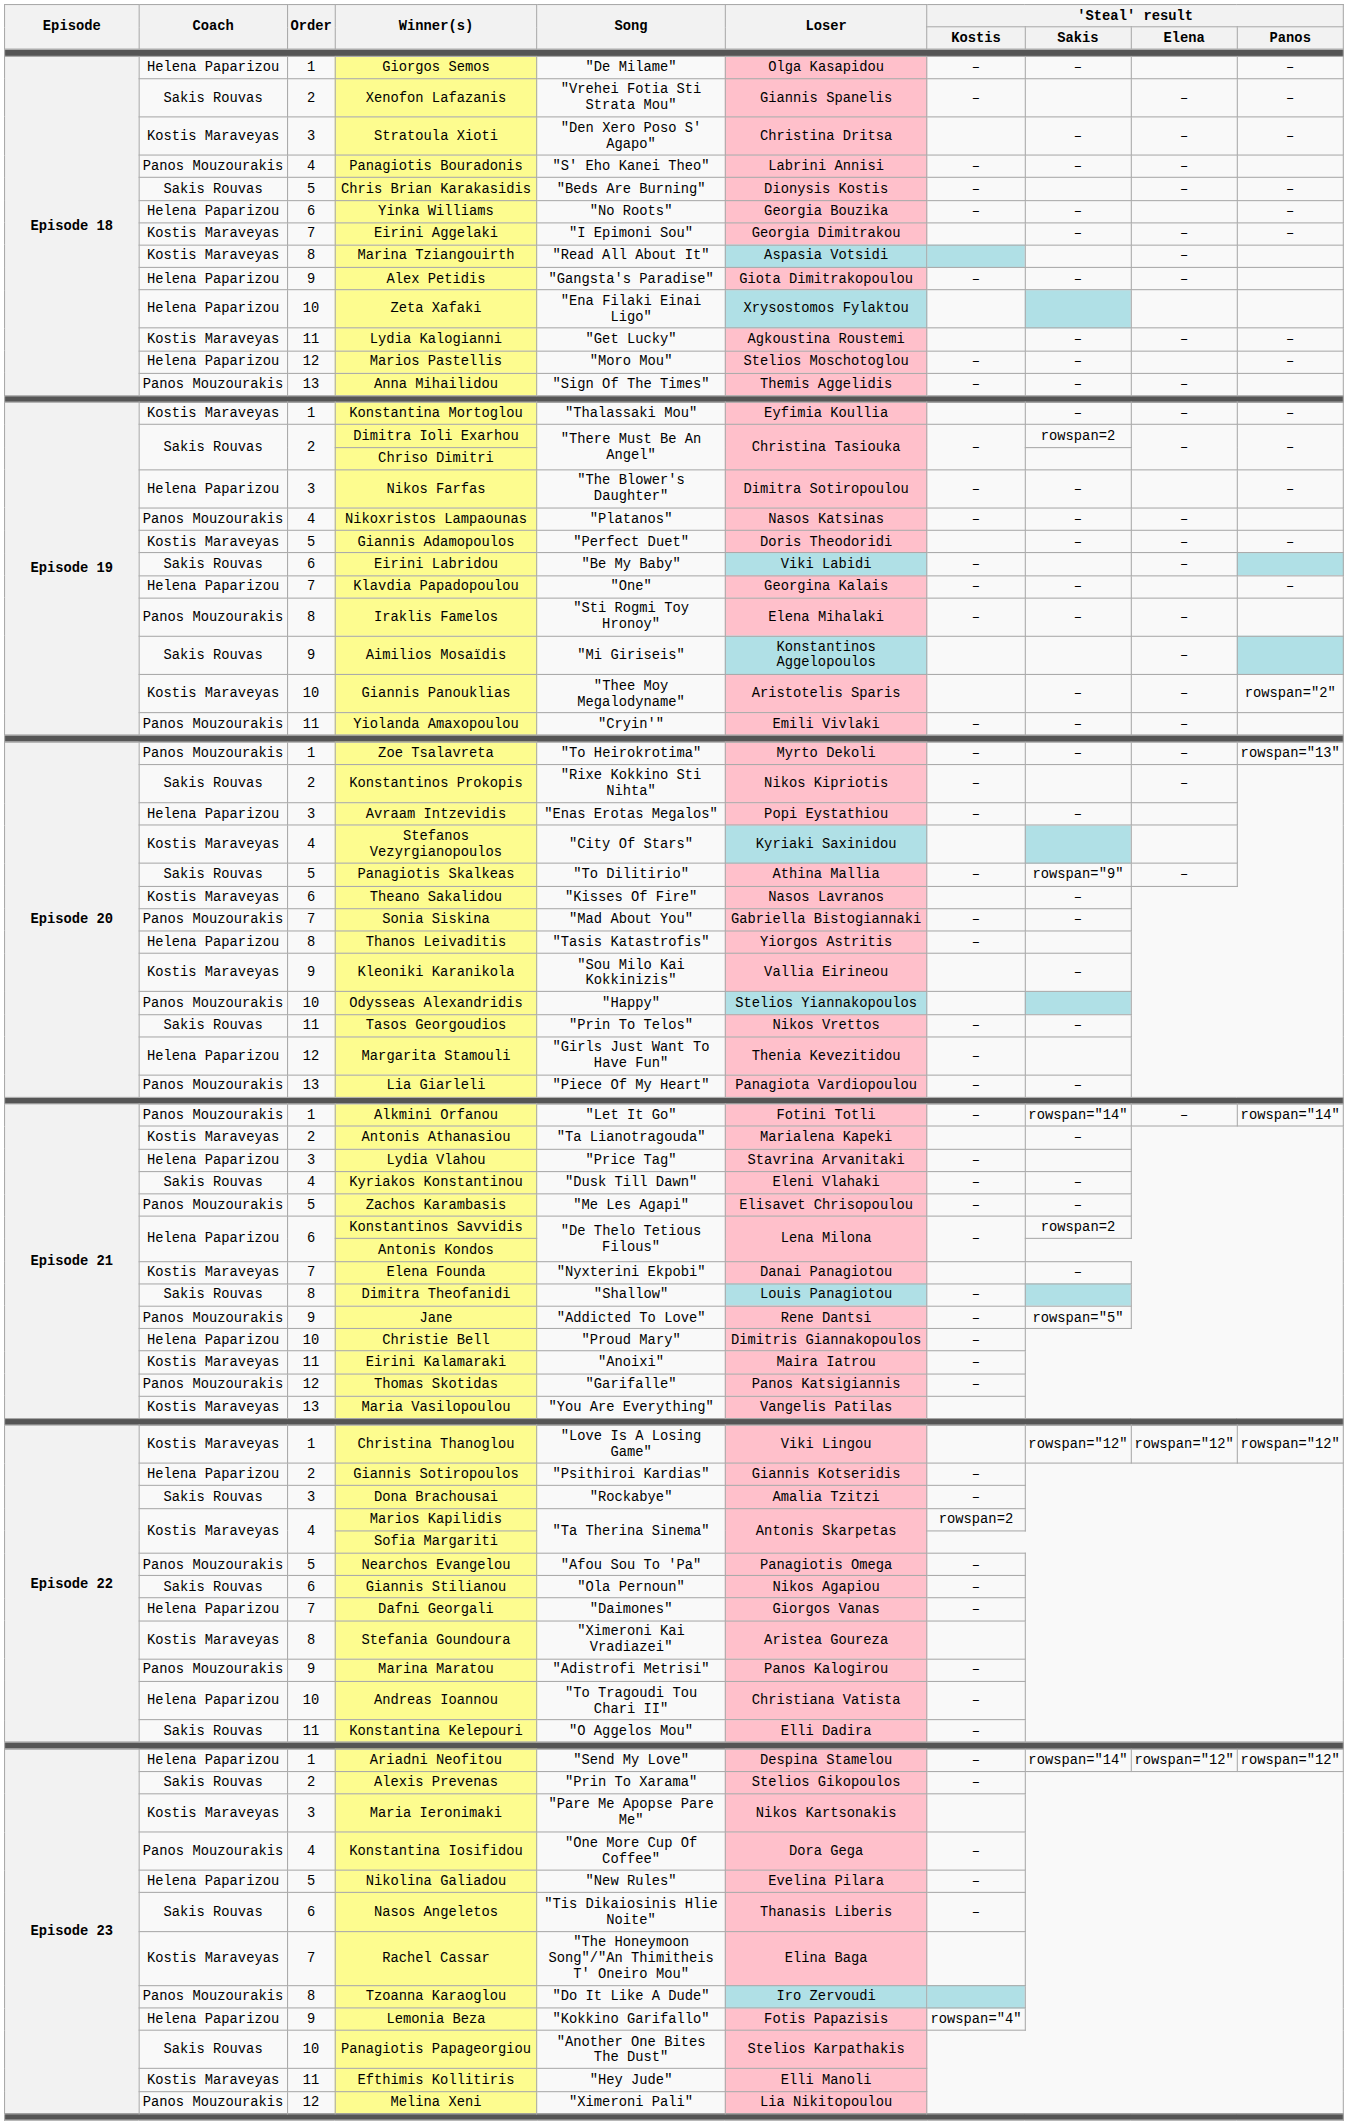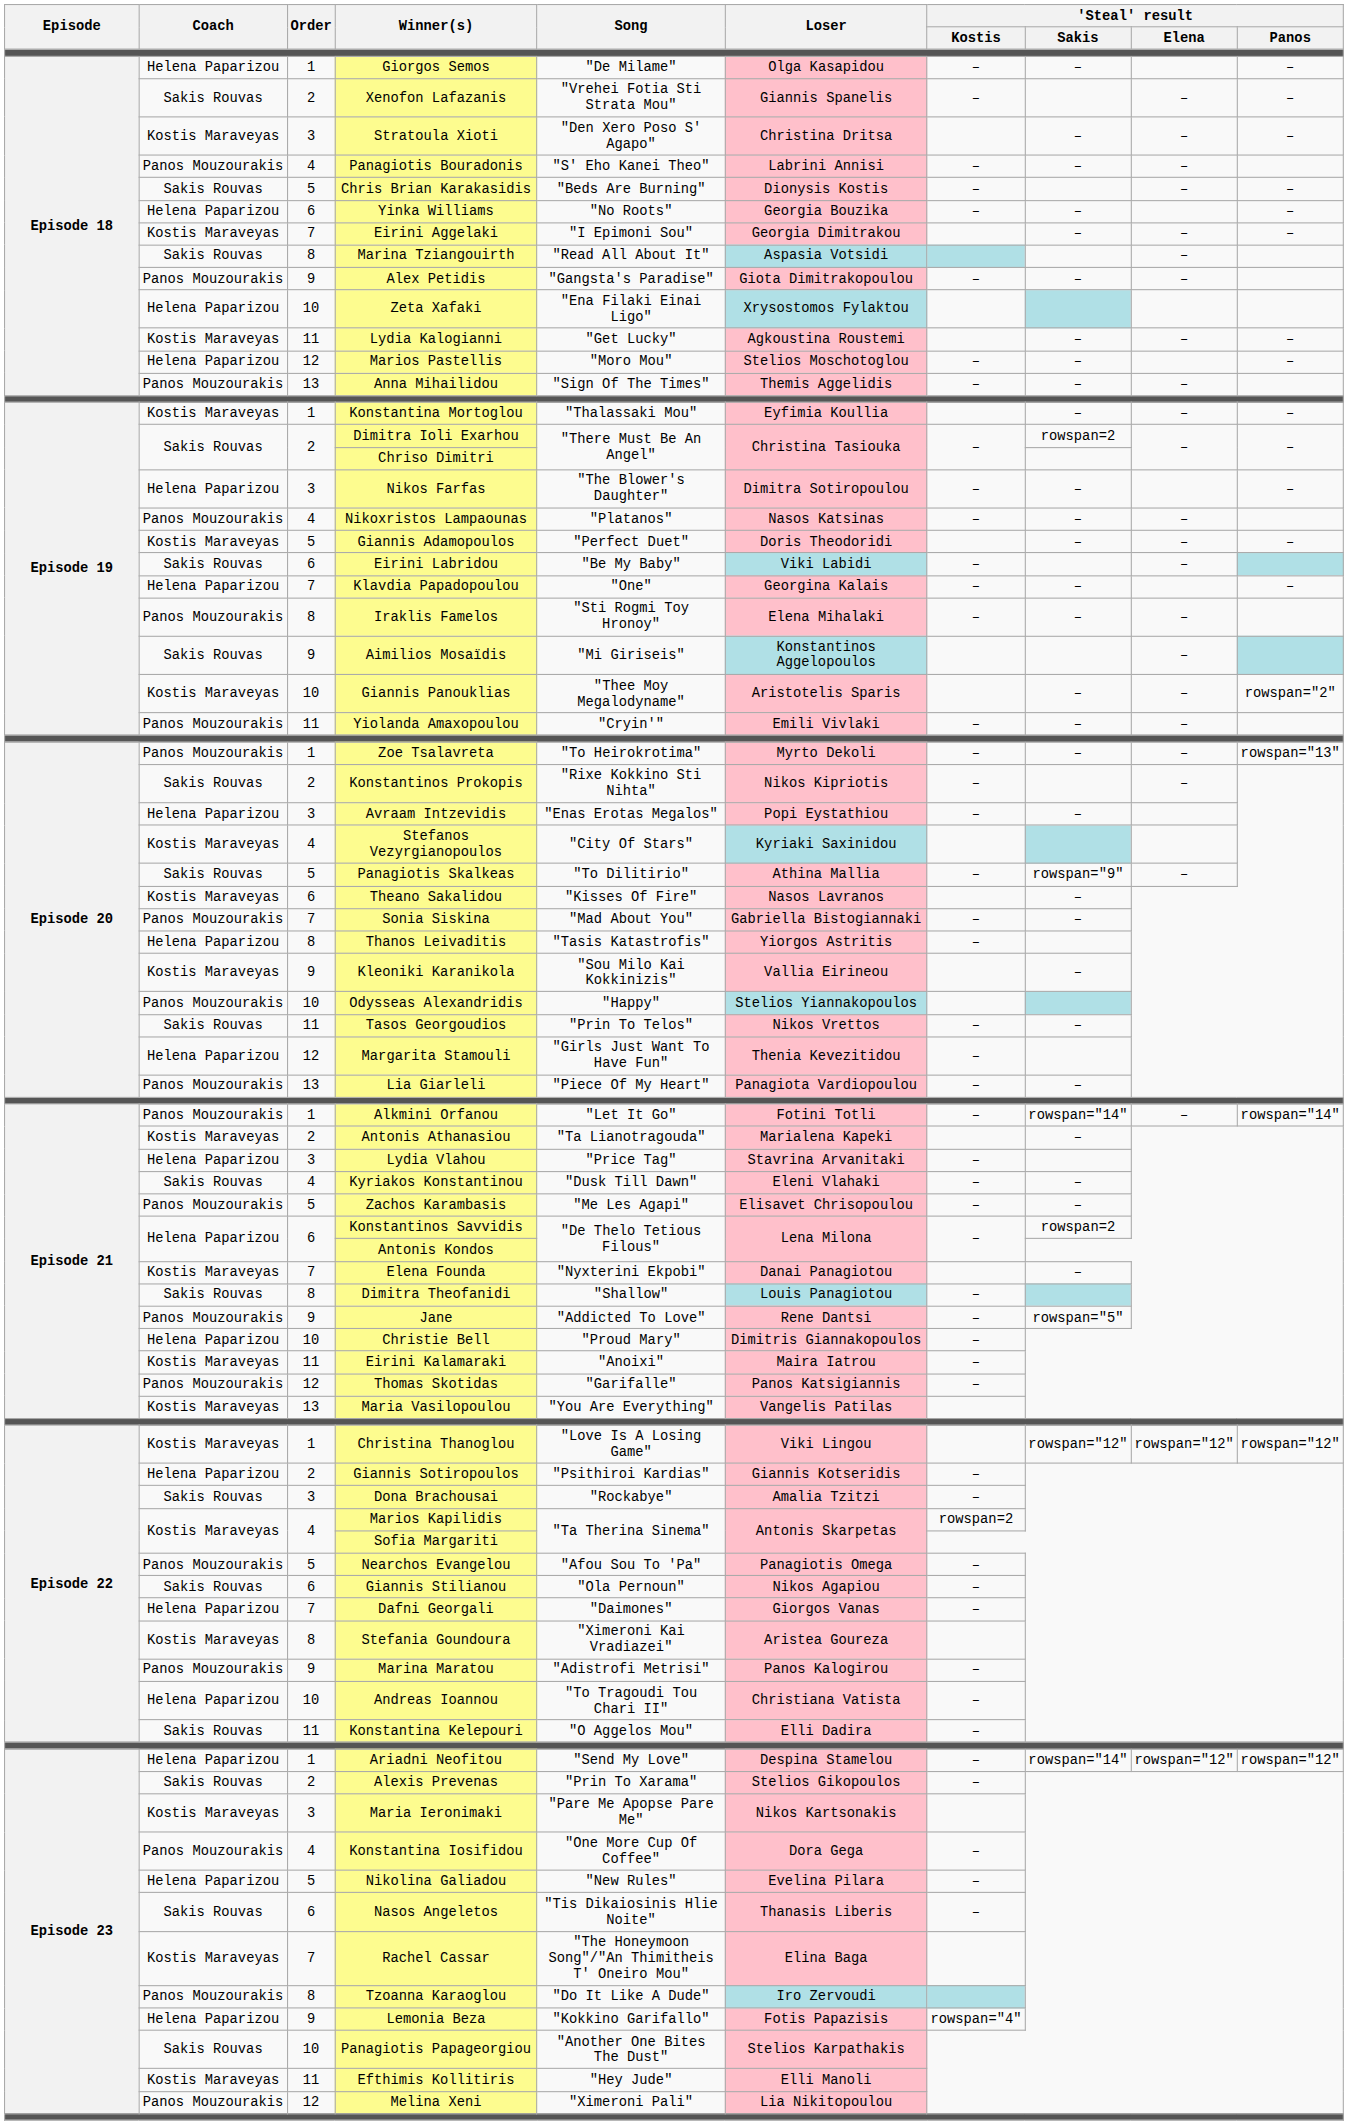(213, 256) Kostis Maraveyas -> (213, 256) Sakis Rouvas
(213, 279) Helena Paparizou -> (213, 279) Panos Mouzourakis
